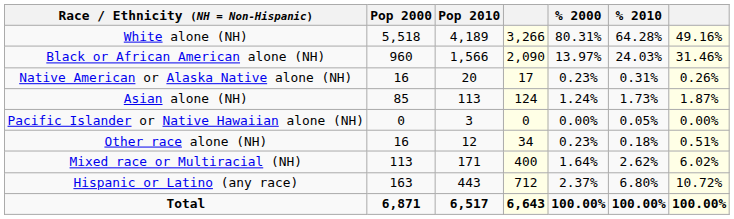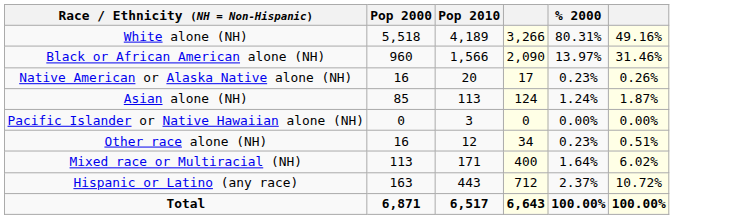- column: (639, 15)
